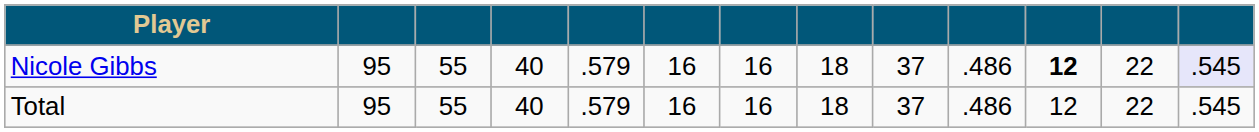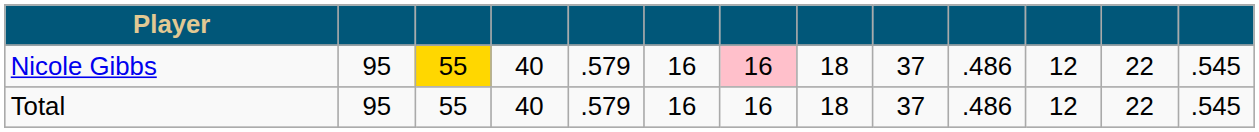(453, 65) no background -> (453, 65) gold background
(758, 65) no background -> (758, 65) pink background
(1063, 65) bold -> (1063, 65) normal
(1216, 65) lavender background -> (1216, 65) no background
